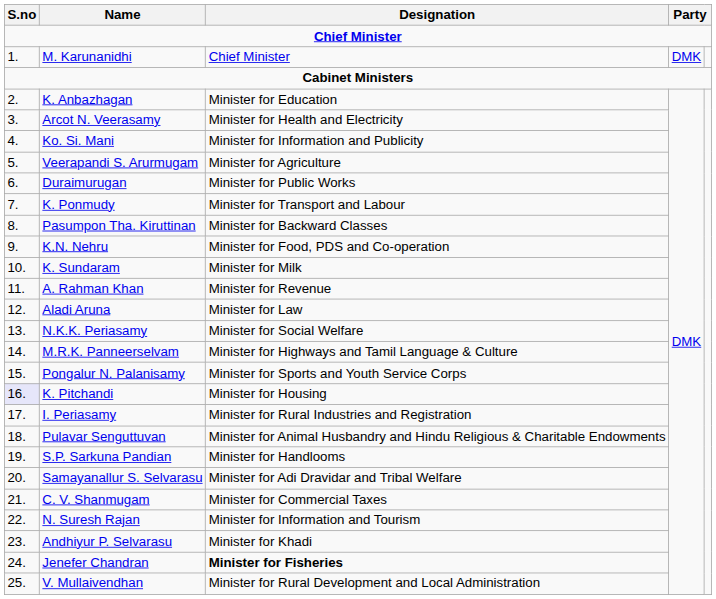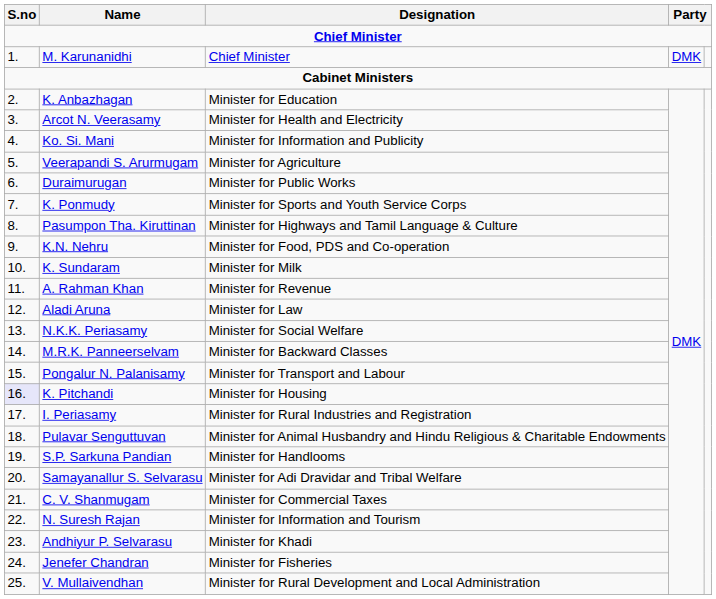(307, 204) Minister for Transport and Labour -> (337, 204) Minister for Sports and Youth Service Corps
(298, 225) Minister for Backward Classes -> (363, 225) Minister for Highways and Tamil Language & Culture
(363, 352) Minister for Highways and Tamil Language & Culture -> (298, 352) Minister for Backward Classes
(337, 373) Minister for Sports and Youth Service Corps -> (307, 373) Minister for Transport and Labour
(276, 562) bold -> (270, 562) normal
